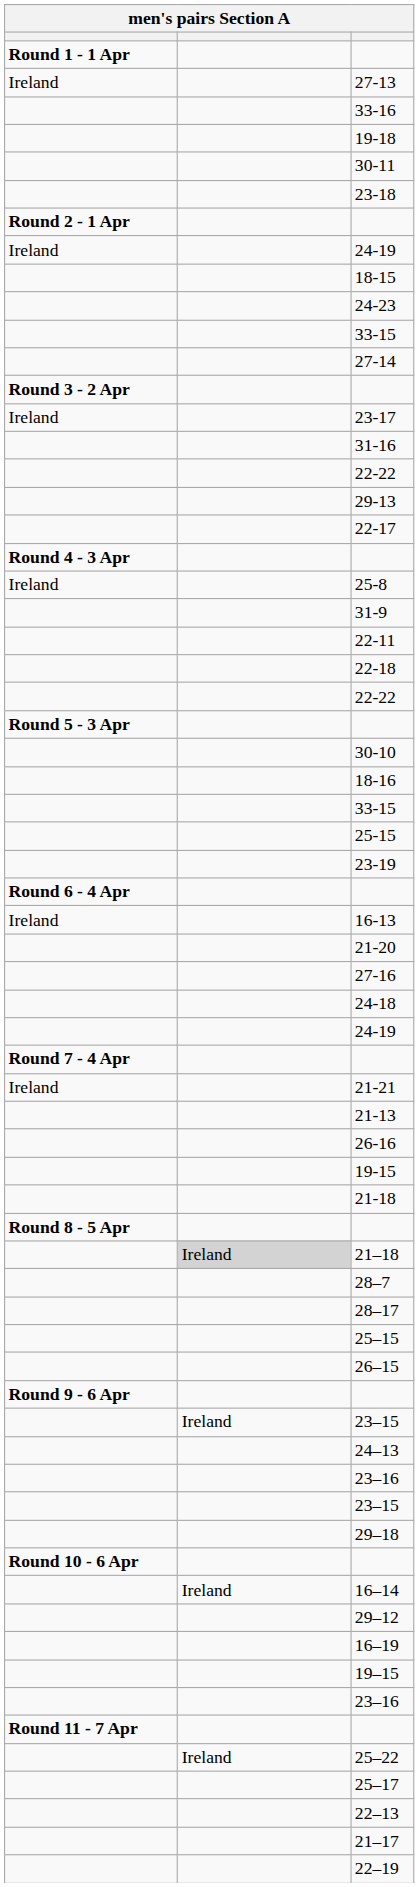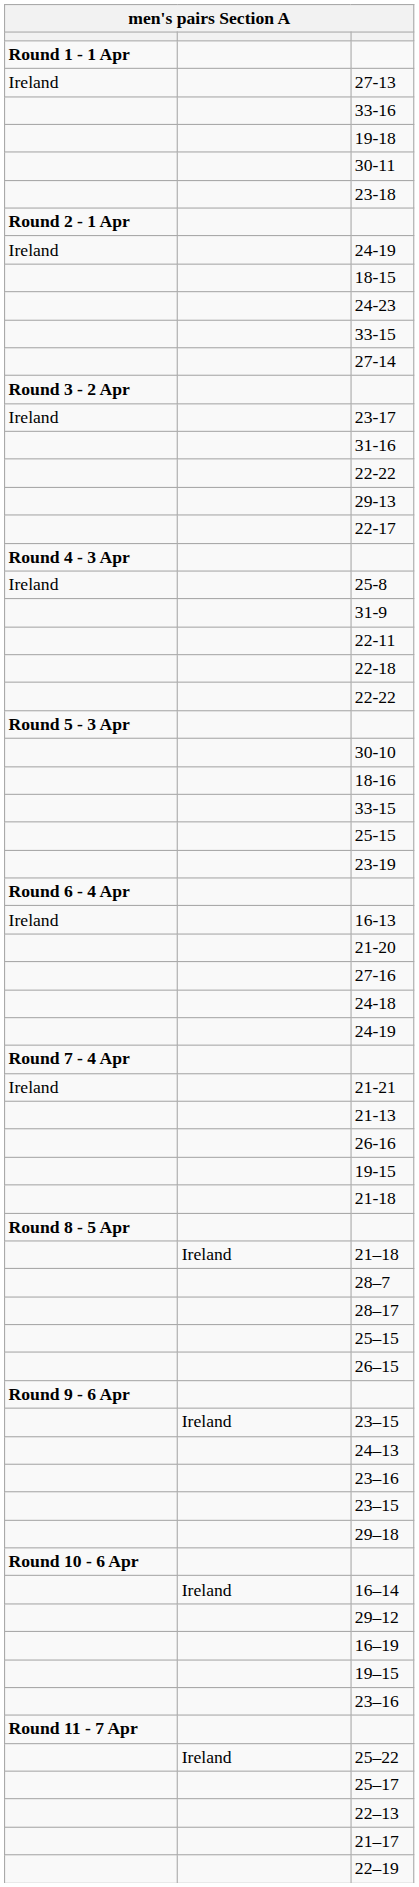(207, 1254) lightgrey background -> (207, 1254) no background
